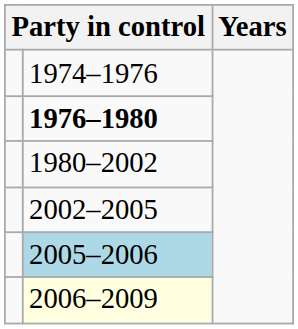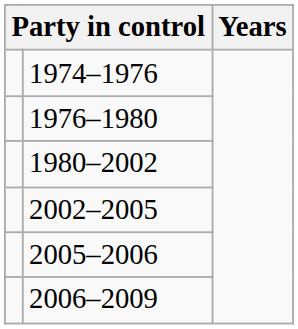(94, 118) bold -> (94, 118) normal
(94, 254) lightblue background -> (94, 254) no background
(94, 299) lightyellow background -> (94, 299) no background
